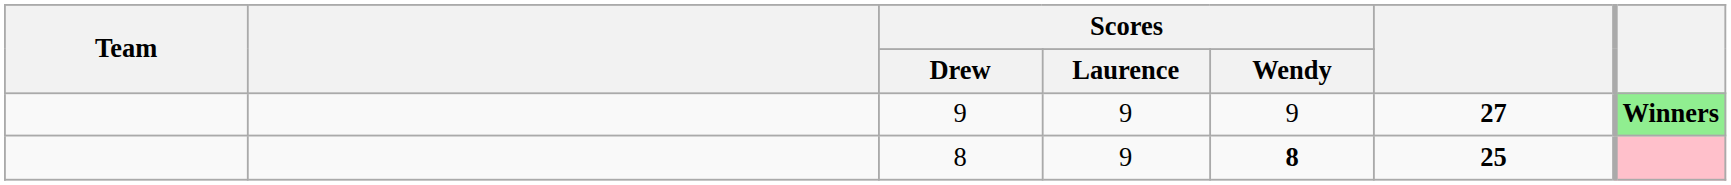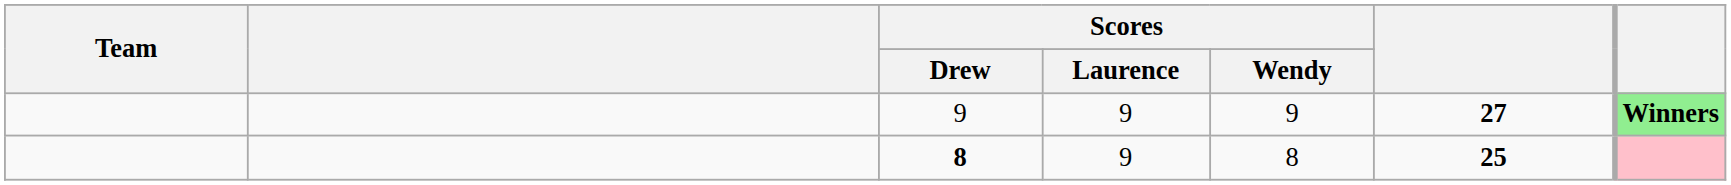(960, 157) normal -> (960, 157) bold
(1292, 157) bold -> (1292, 157) normal
